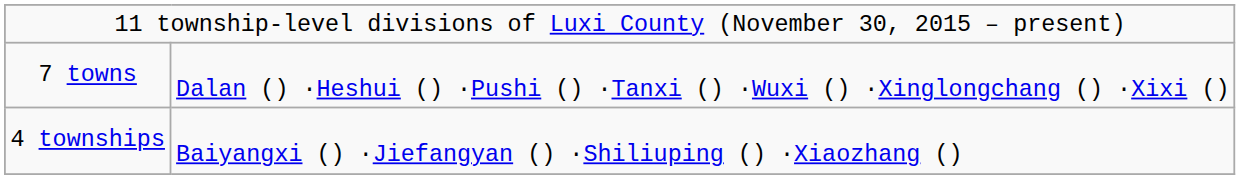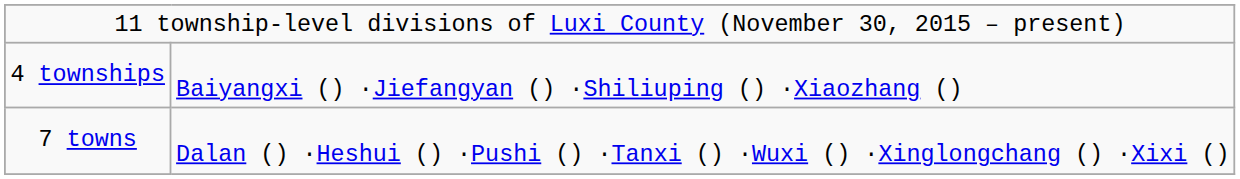rows swapped: (88, 76) <-> (88, 141)
